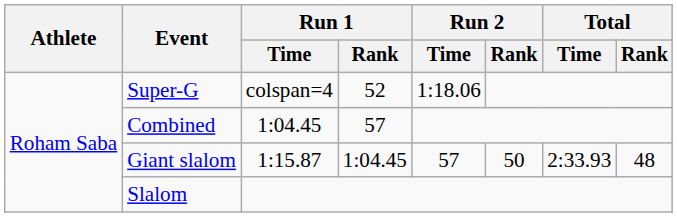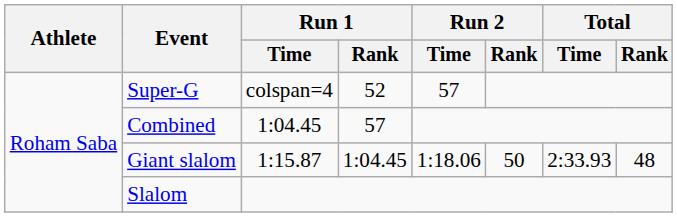(449, 90) 1:18.06 -> (449, 90) 57
(449, 160) 57 -> (449, 160) 1:18.06
